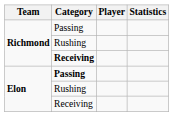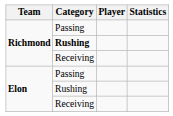(70, 43) normal -> (72, 43) bold
(74, 58) bold -> (75, 58) normal
(69, 73) bold -> (70, 73) normal
